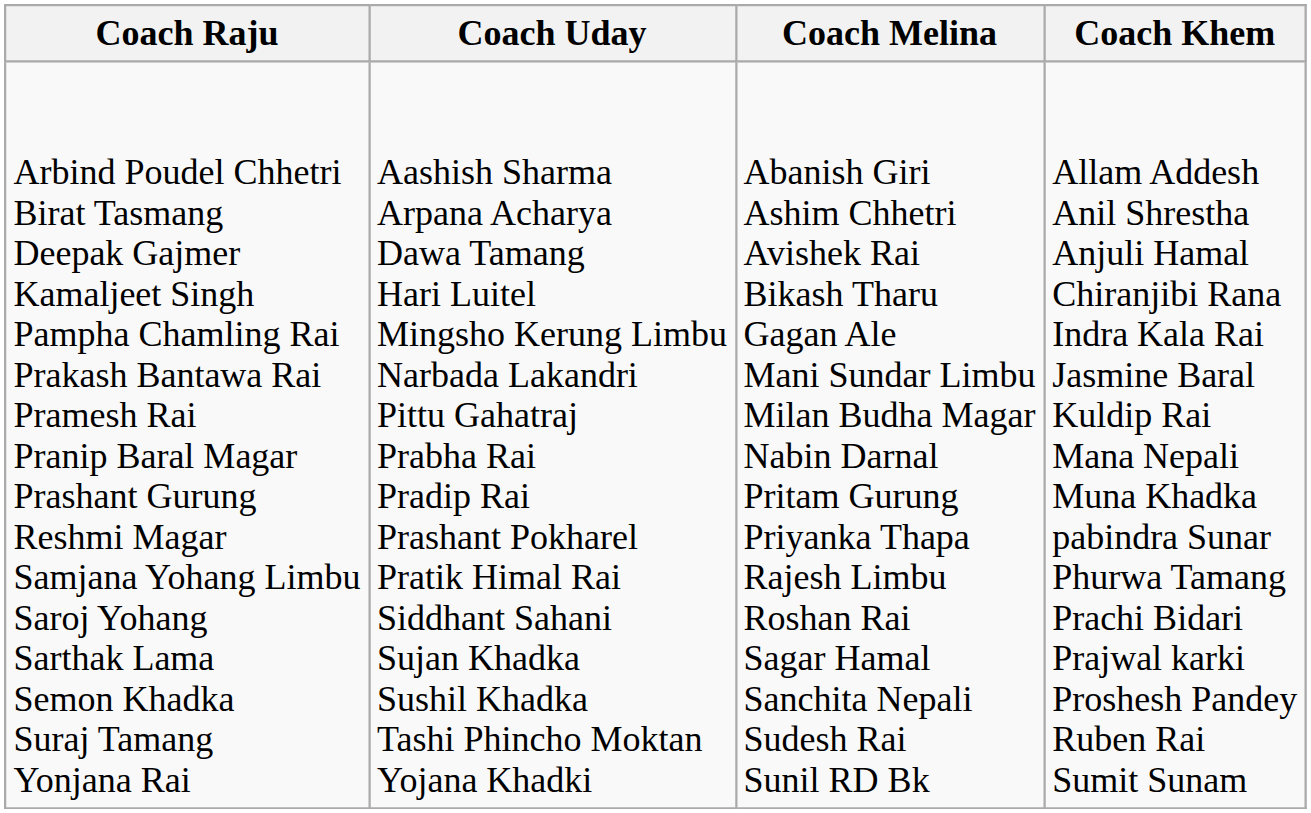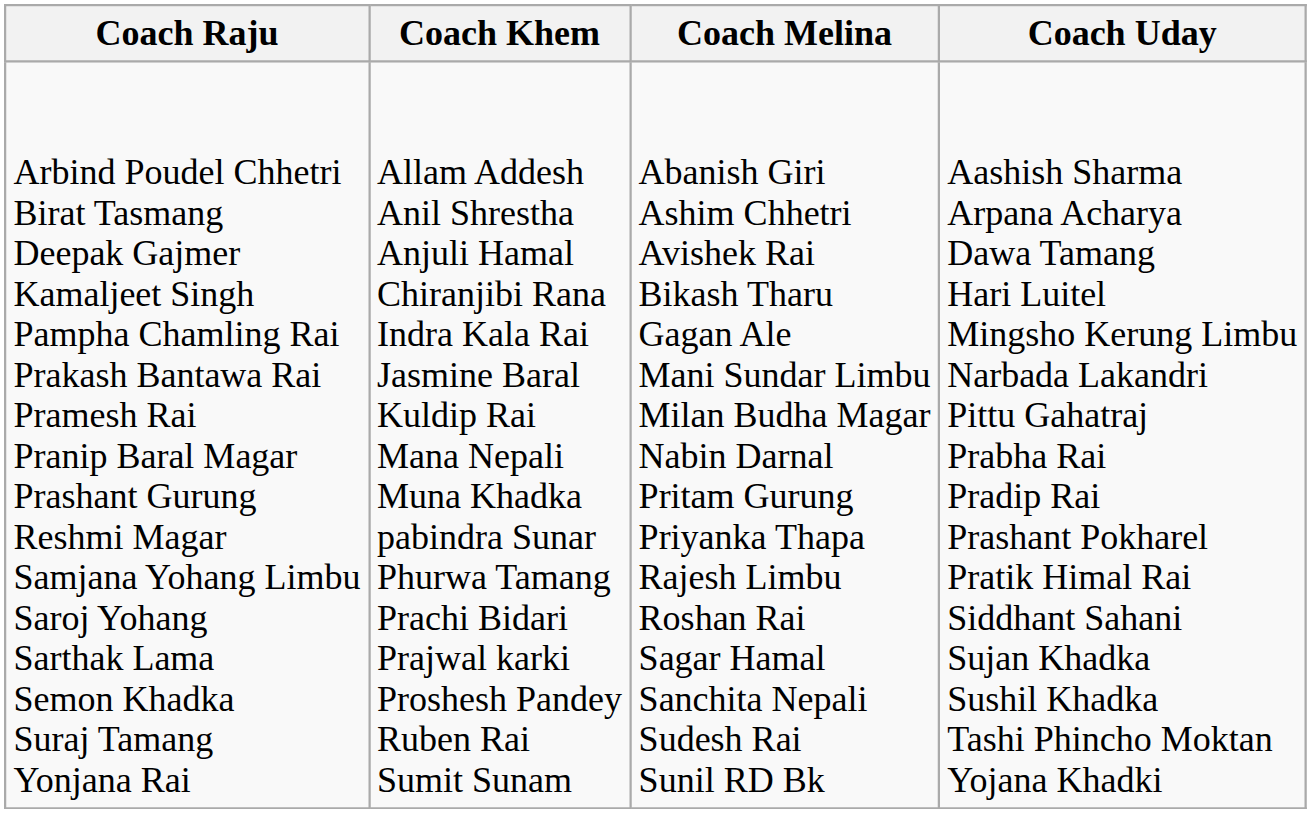columns swapped: (1175, 33) <-> (552, 33)
